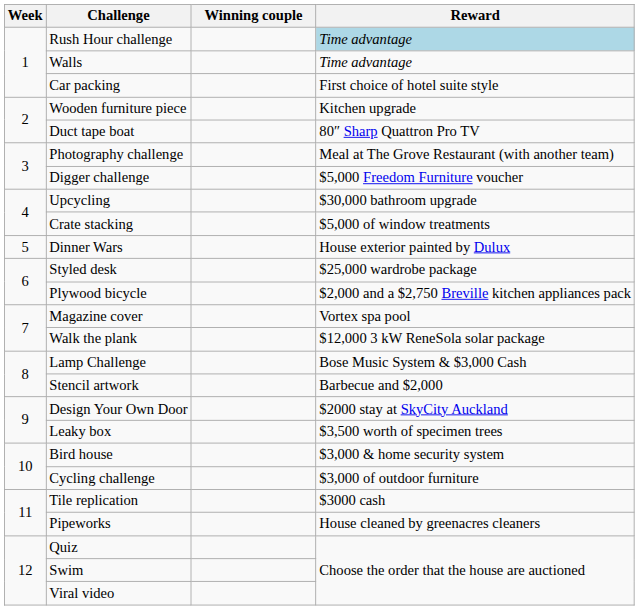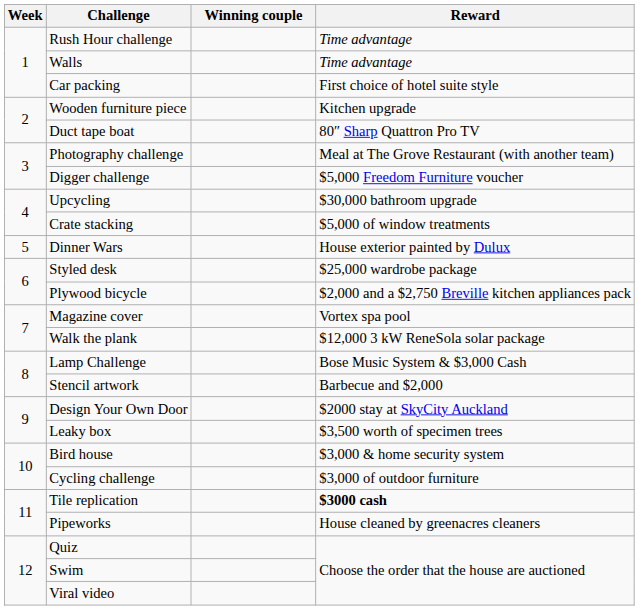(366, 39) lightblue background -> (366, 39) no background
(352, 500) normal -> (353, 500) bold
